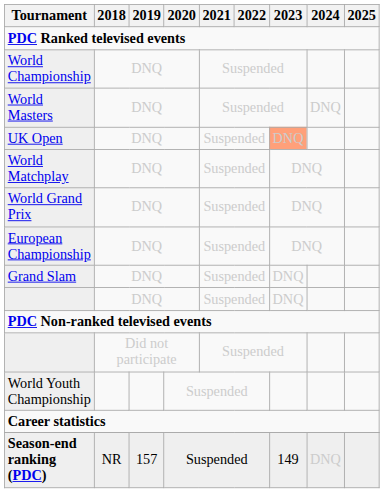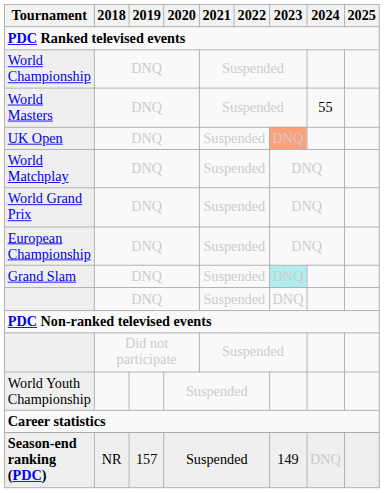(325, 107) DNQ -> (325, 107) 55
(288, 276) no background -> (288, 276) paleturquoise background
